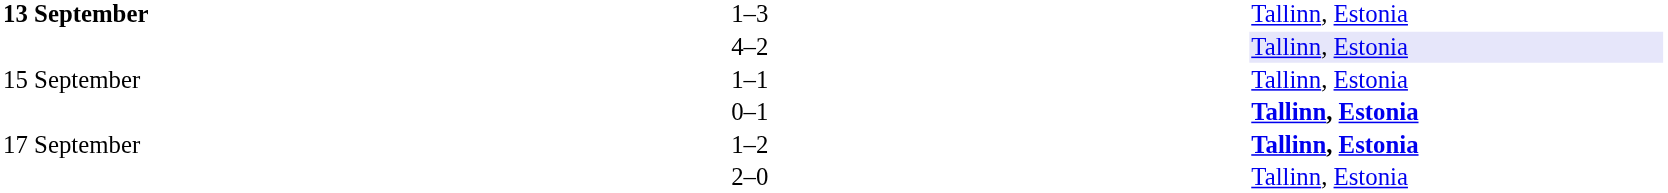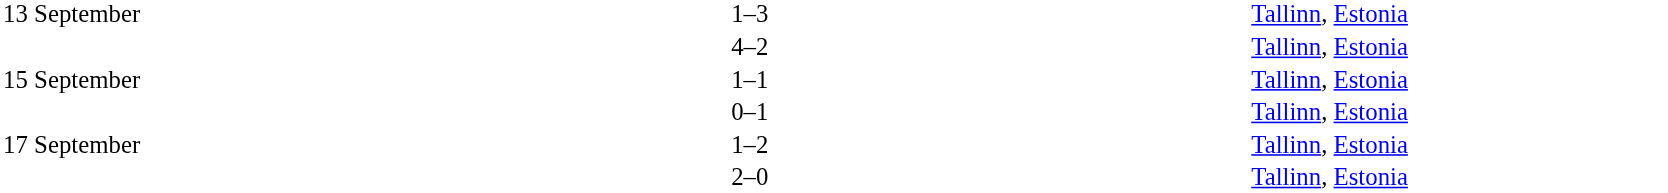(76, 14) bold -> (72, 14) normal
(1330, 46) lavender background -> (1330, 46) no background
(1335, 112) bold -> (1330, 112) normal
(1335, 144) bold -> (1330, 144) normal
